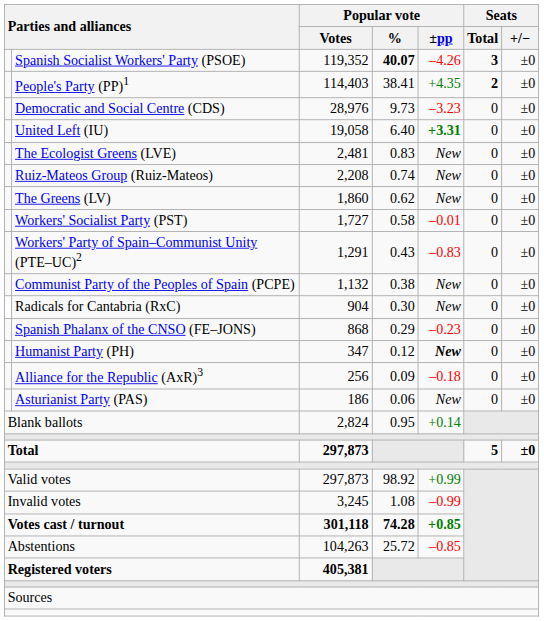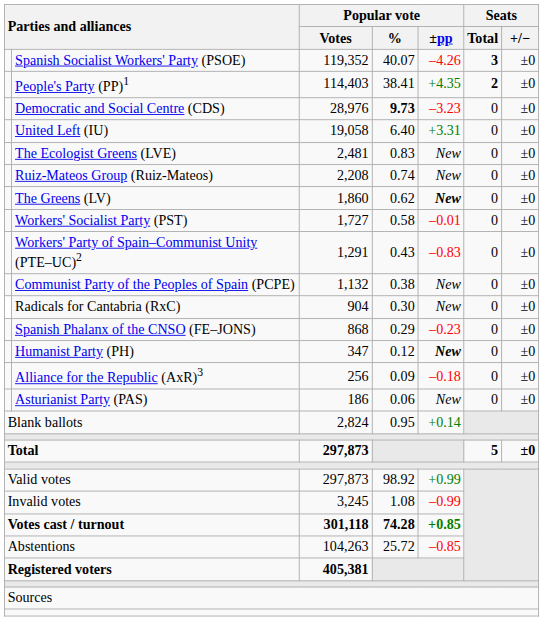(399, 60) bold -> (399, 60) normal
(402, 108) normal -> (402, 108) bold
(444, 131) bold -> (444, 131) normal
(448, 198) normal -> (448, 198) bold
